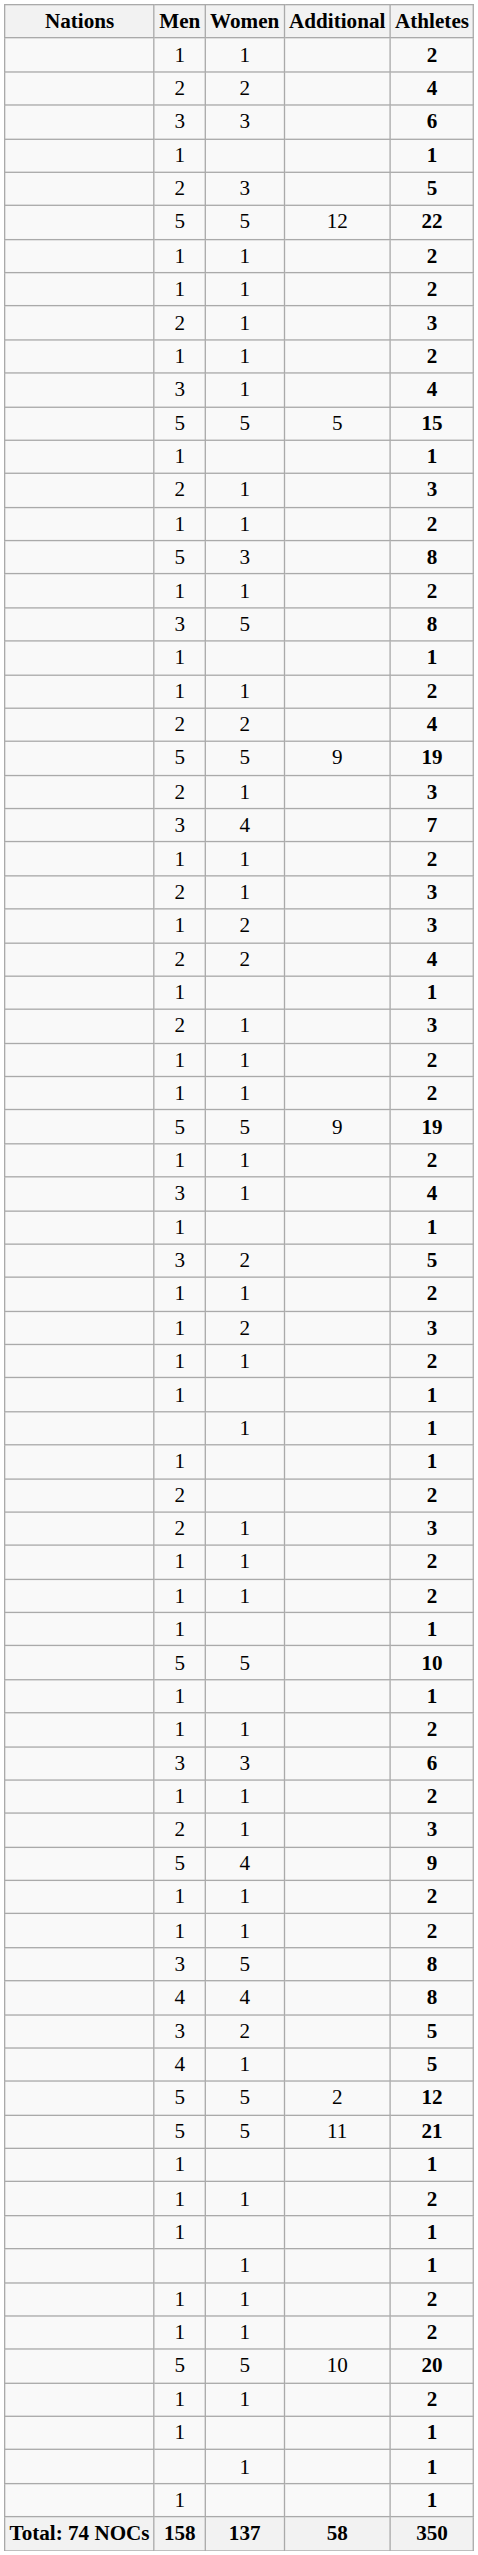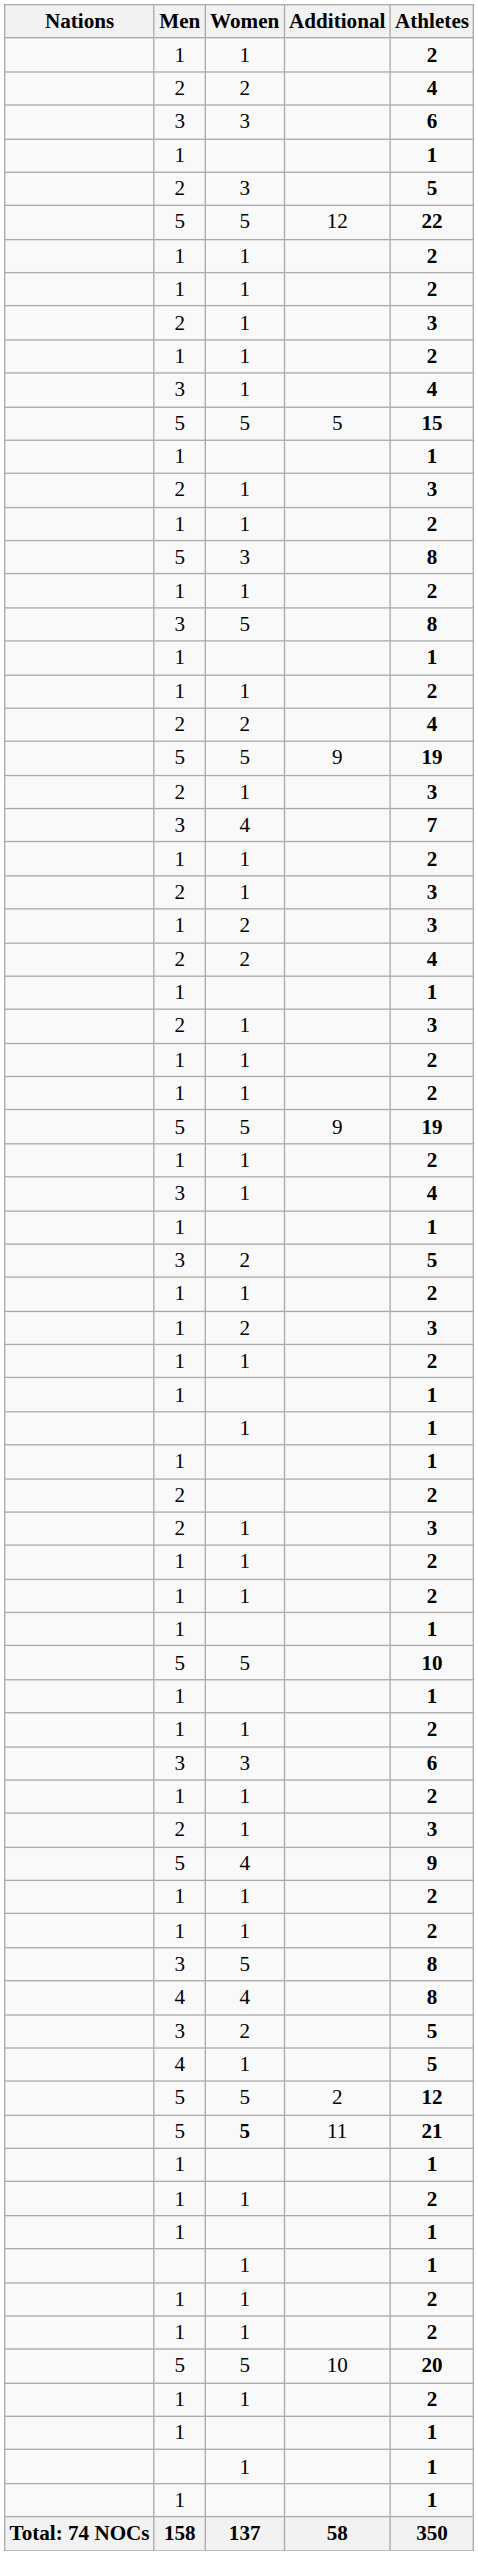(245, 2131) normal -> (245, 2131) bold
